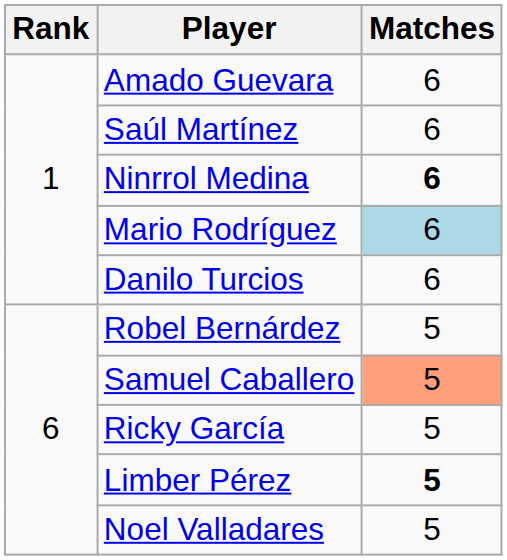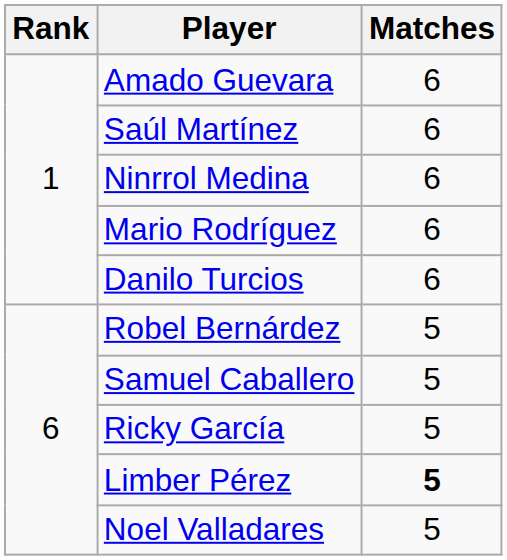(432, 179) bold -> (432, 179) normal
(432, 229) lightblue background -> (432, 229) no background
(432, 379) lightsalmon background -> (432, 379) no background
